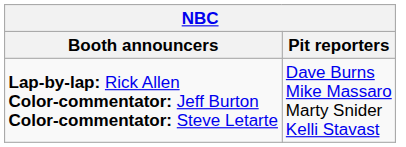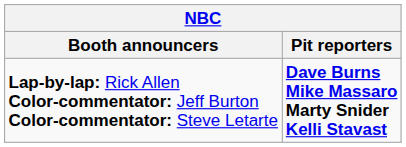(339, 101) normal -> (342, 101) bold
